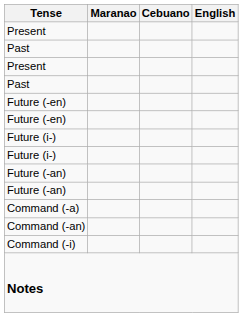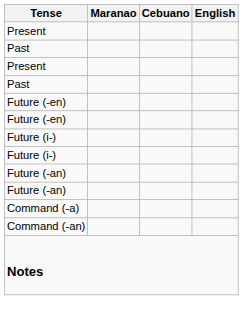- row: (41, 244)
